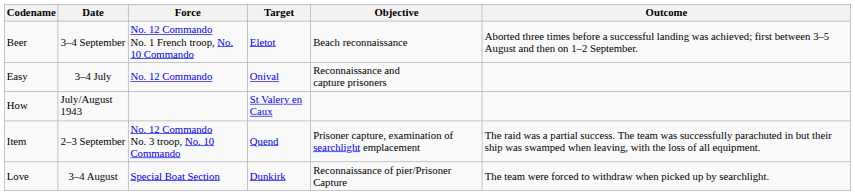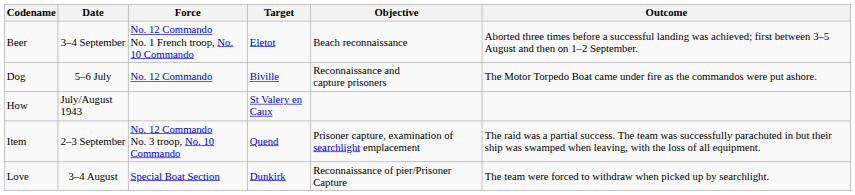+ row: (16, 77)
- row: (17, 77)
